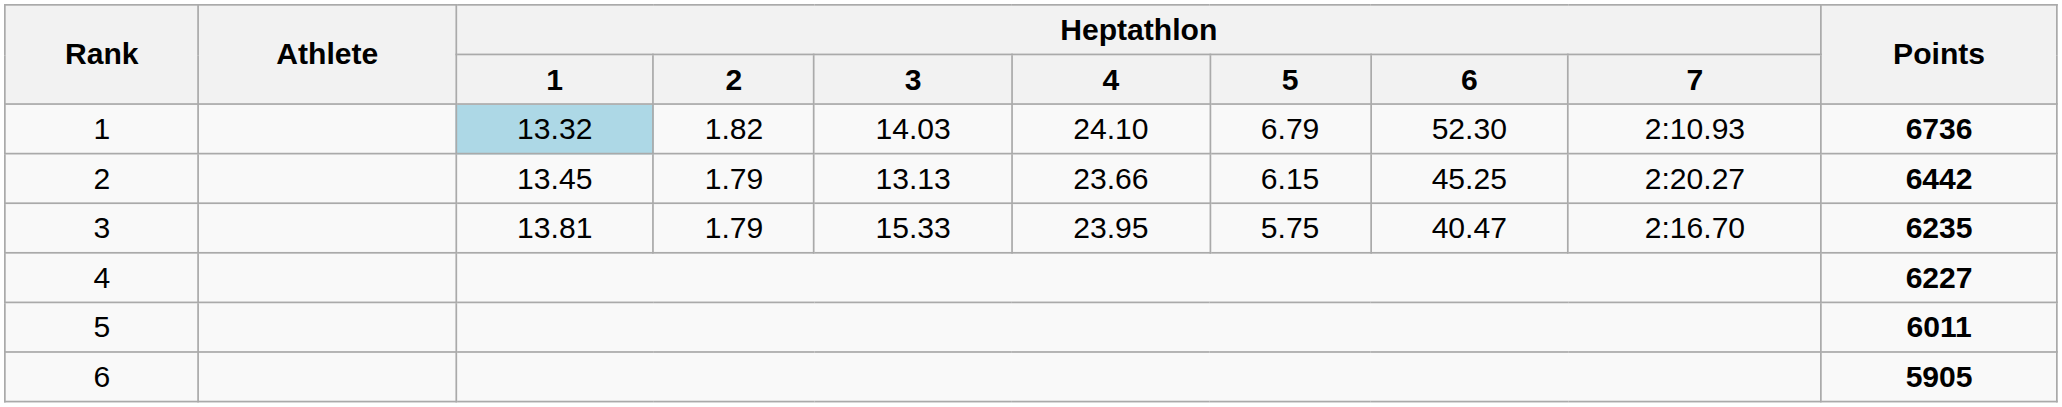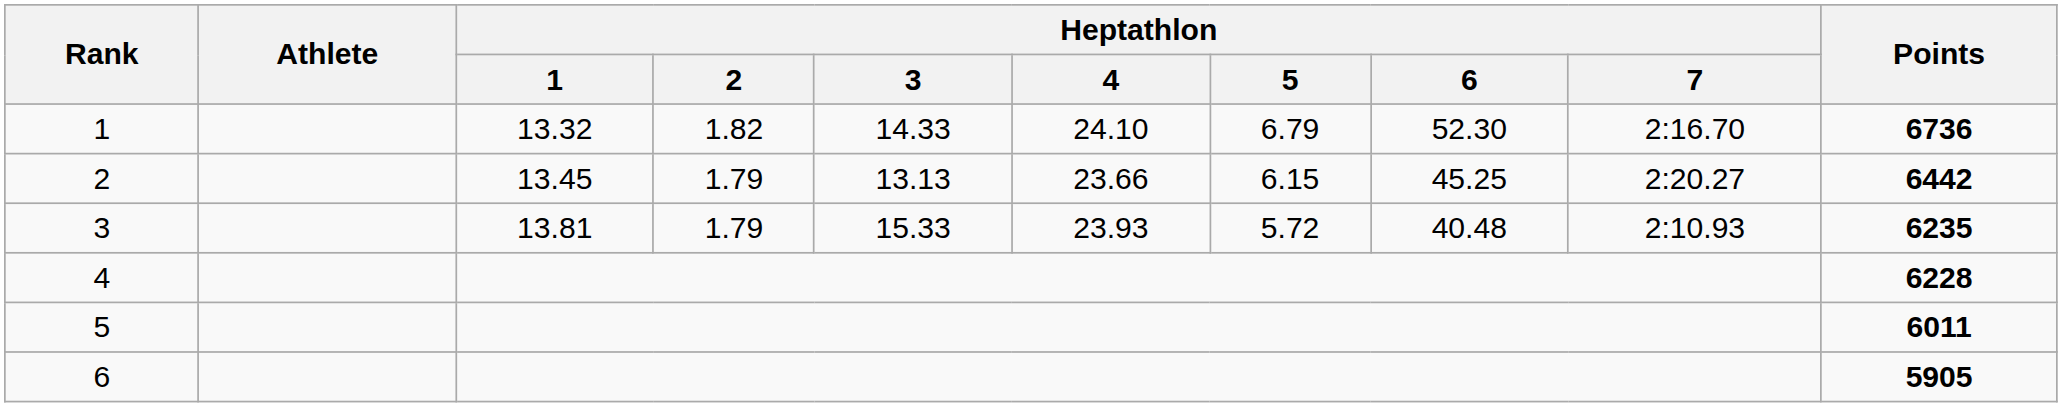(555, 128) lightblue background -> (555, 128) no background
(913, 128) 14.03 -> (913, 128) 14.33
(1695, 128) 2:10.93 -> (1695, 128) 2:16.70
(1111, 227) 23.95 -> (1111, 227) 23.93
(1290, 227) 5.75 -> (1290, 227) 5.72
(1469, 227) 40.47 -> (1469, 227) 40.48
(1695, 227) 2:16.70 -> (1695, 227) 2:10.93
(1939, 277) 6227 -> (1939, 277) 6228
